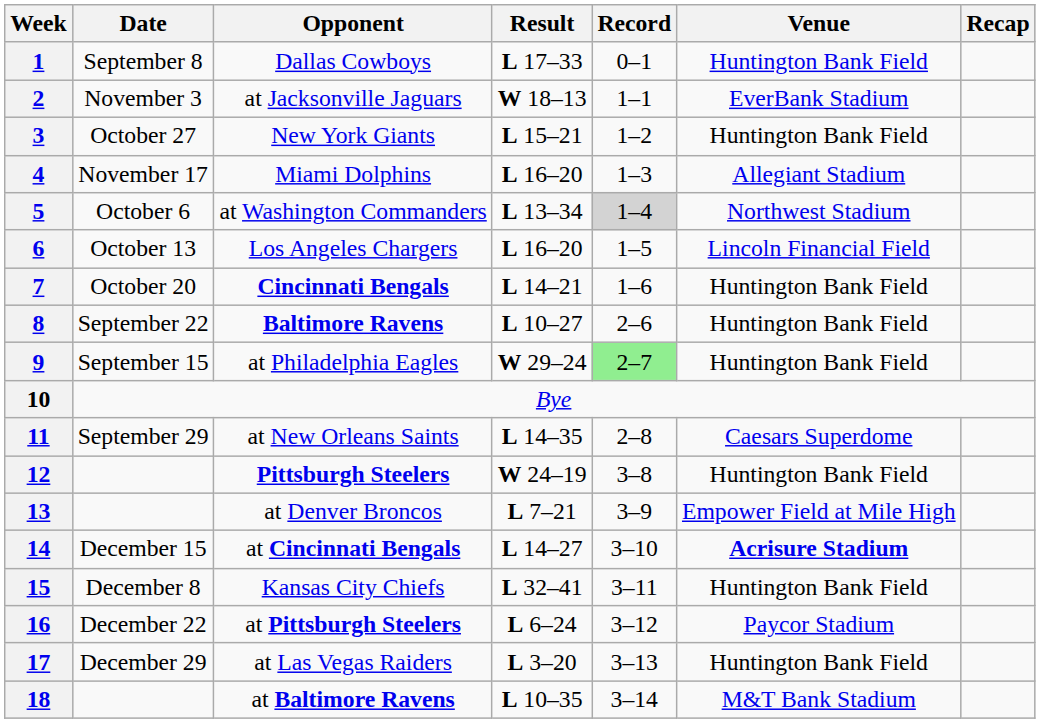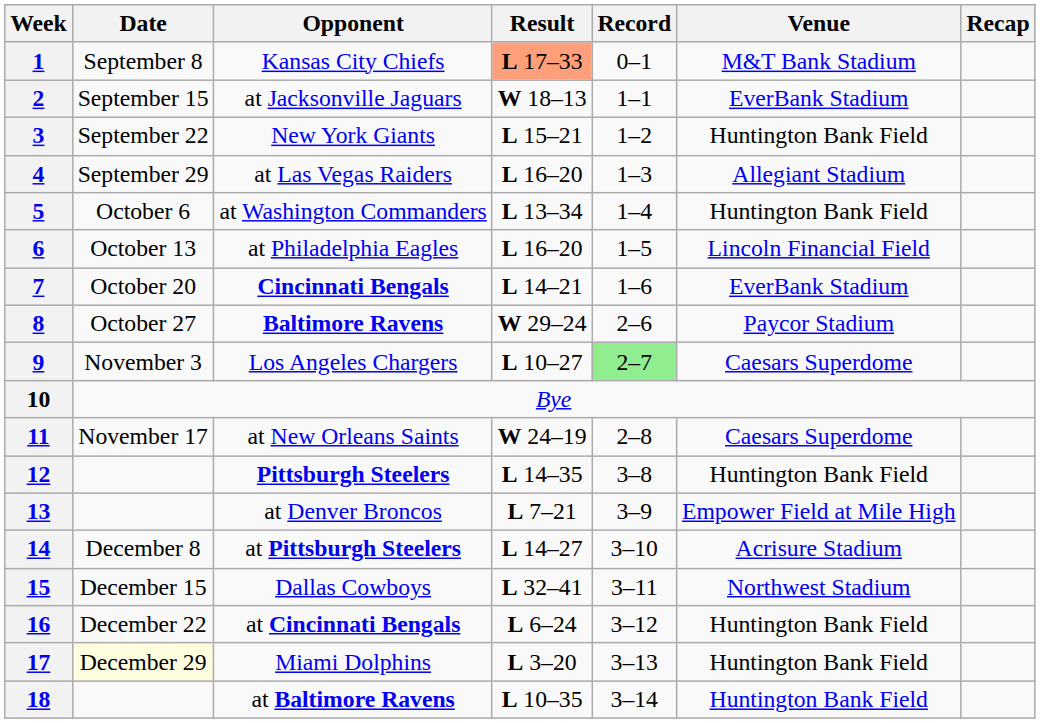(353, 60) Dallas Cowboys -> (353, 60) Kansas City Chiefs
(542, 60) no background -> (542, 60) lightsalmon background
(819, 60) Huntington Bank Field -> (819, 60) M&T Bank Stadium
(143, 98) November 3 -> (143, 98) September 15
(143, 135) October 27 -> (143, 135) September 22
(143, 173) November 17 -> (143, 173) September 29
(353, 173) Miami Dolphins -> (353, 173) at Las Vegas Raiders
(634, 211) lightgrey background -> (634, 211) no background
(819, 211) Northwest Stadium -> (819, 211) Huntington Bank Field
(353, 248) Los Angeles Chargers -> (353, 248) at Philadelphia Eagles
(819, 286) Huntington Bank Field -> (819, 286) EverBank Stadium
(143, 323) September 22 -> (143, 323) October 27
(542, 323) L 10–27 -> (542, 323) W 29–24
(819, 323) Huntington Bank Field -> (819, 323) Paycor Stadium
(143, 361) September 15 -> (143, 361) November 3
(353, 361) at Philadelphia Eagles -> (353, 361) Los Angeles Chargers
(542, 361) W 29–24 -> (542, 361) L 10–27
(819, 361) Huntington Bank Field -> (819, 361) Caesars Superdome
(143, 436) September 29 -> (143, 436) November 17
(542, 436) L 14–35 -> (542, 436) W 24–19
(542, 473) W 24–19 -> (542, 473) L 14–35
(143, 549) December 15 -> (143, 549) December 8
(353, 549) at Cincinnati Bengals -> (353, 549) at Pittsburgh Steelers
(819, 549) bold -> (819, 549) normal
(143, 586) December 8 -> (143, 586) December 15
(353, 586) Kansas City Chiefs -> (353, 586) Dallas Cowboys
(819, 586) Huntington Bank Field -> (819, 586) Northwest Stadium
(353, 624) at Pittsburgh Steelers -> (353, 624) at Cincinnati Bengals
(819, 624) Paycor Stadium -> (819, 624) Huntington Bank Field
(143, 661) no background -> (143, 661) lightyellow background
(353, 661) at Las Vegas Raiders -> (353, 661) Miami Dolphins
(819, 699) M&T Bank Stadium -> (819, 699) Huntington Bank Field
